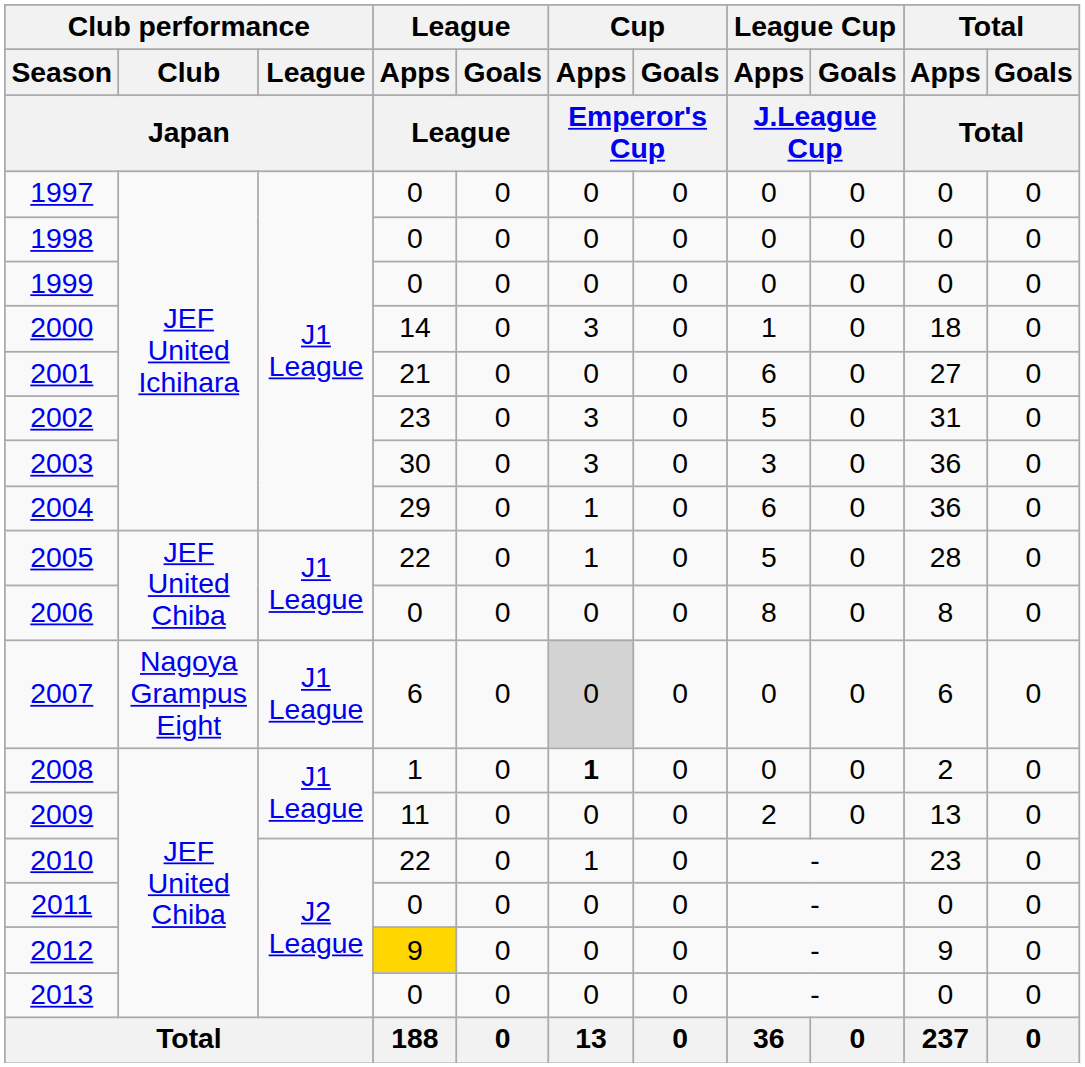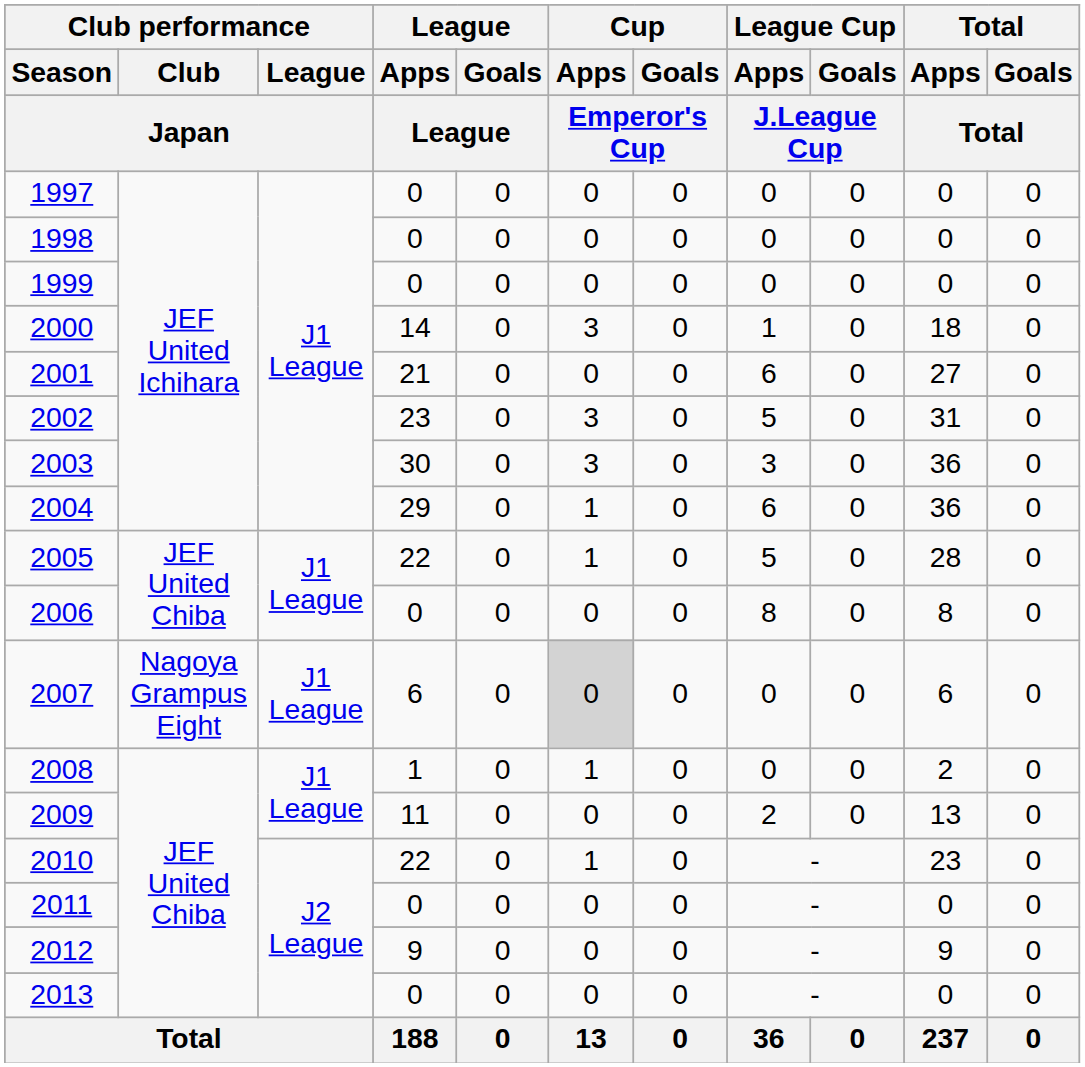(591, 770) bold -> (591, 770) normal
(415, 949) gold background -> (415, 949) no background
